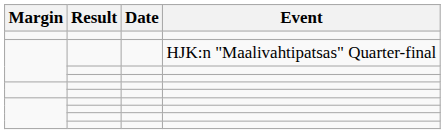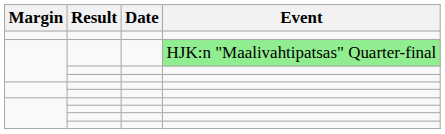(301, 52) no background -> (301, 52) lightgreen background
